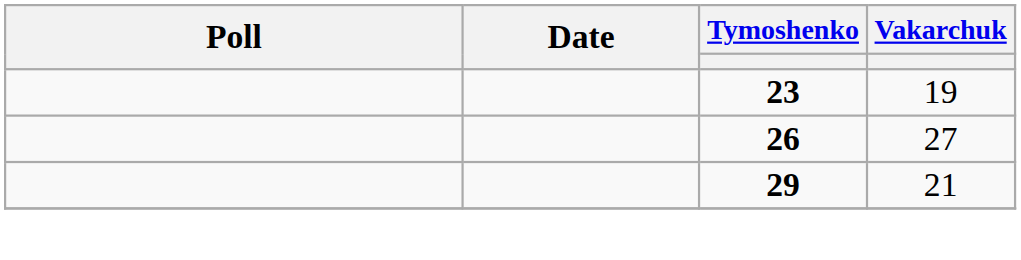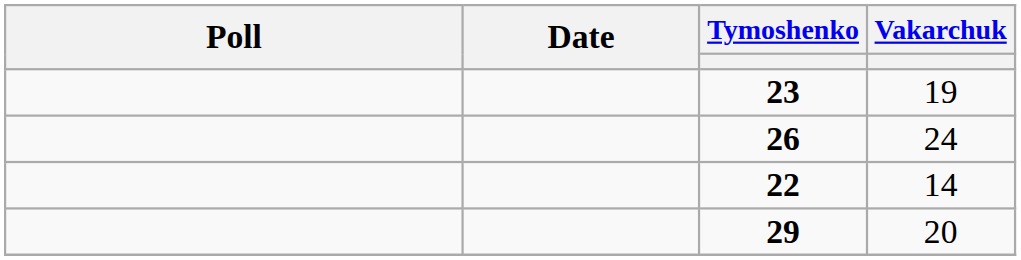(941, 138) 27 -> (941, 138) 24
+ row: (783, 185)
(941, 185) 21 -> (941, 231) 20
